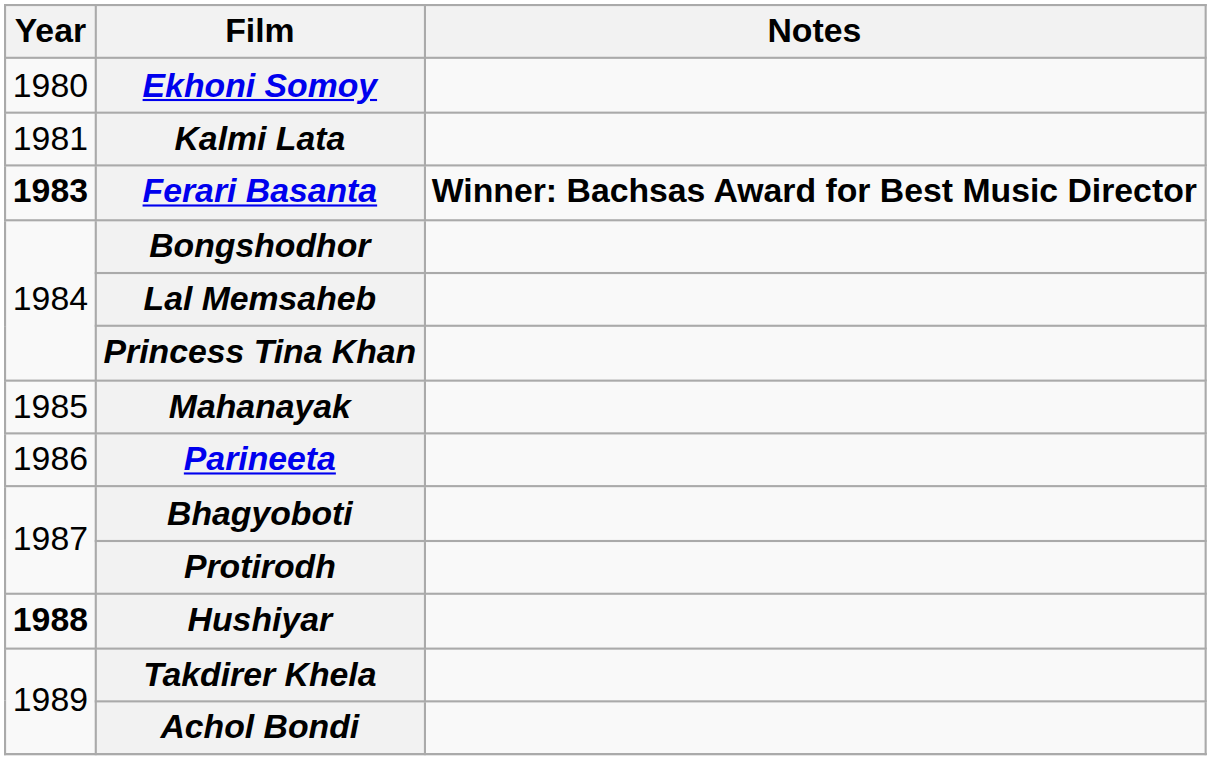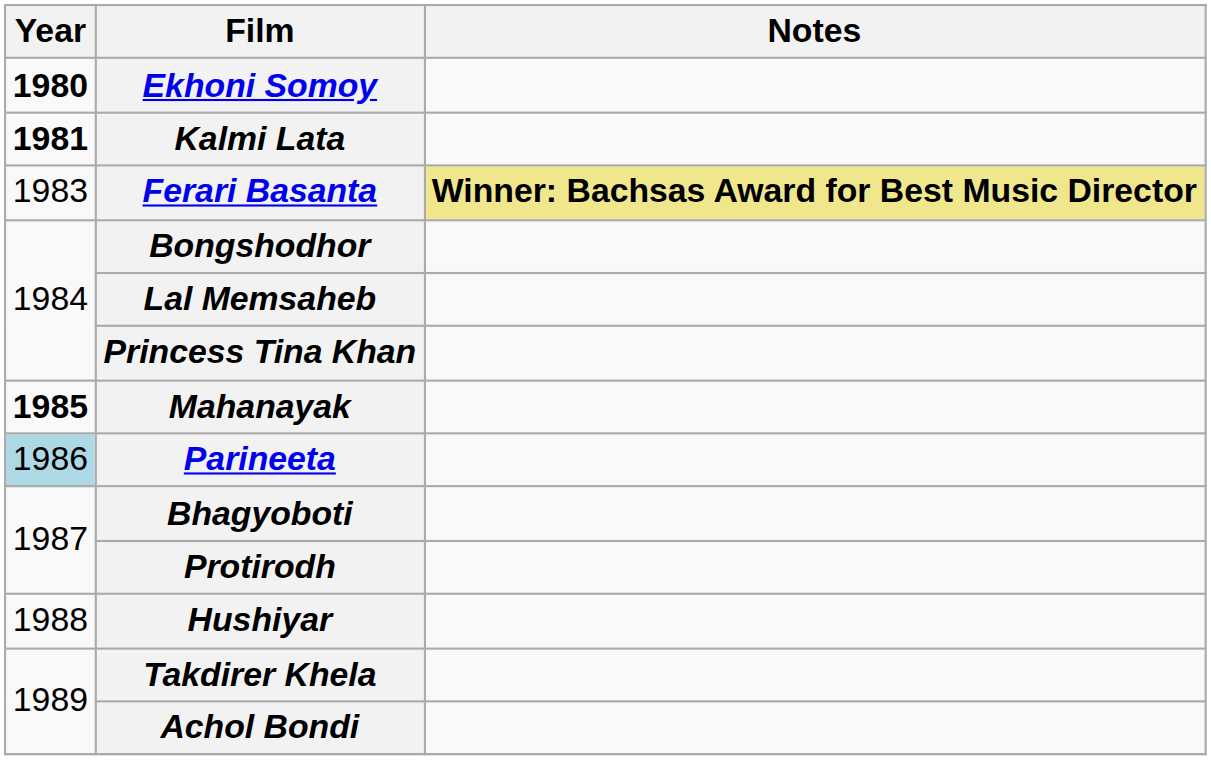(50, 84) normal -> (50, 84) bold
(50, 138) normal -> (50, 138) bold
(50, 191) bold -> (50, 191) normal
(814, 191) no background -> (814, 191) khaki background
(50, 406) normal -> (50, 406) bold
(50, 459) no background -> (50, 459) lightblue background
(50, 620) bold -> (50, 620) normal
